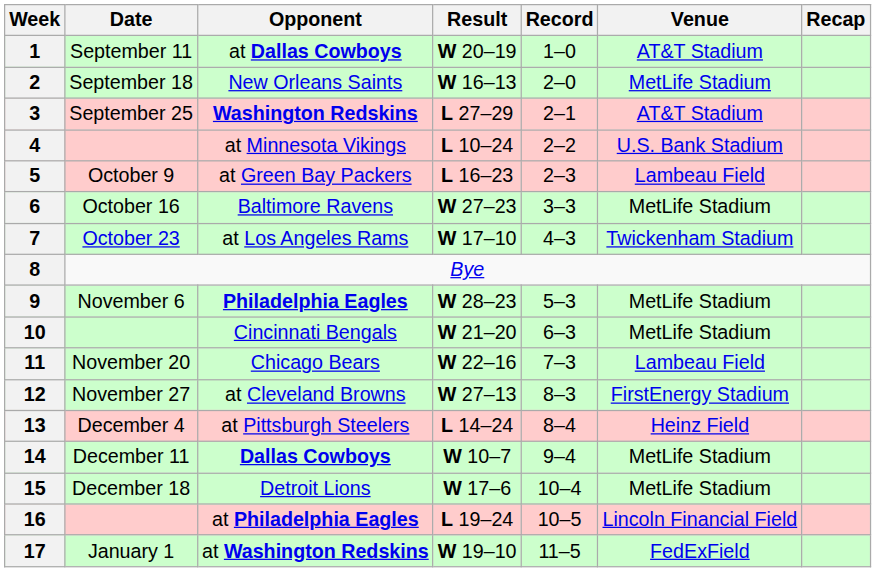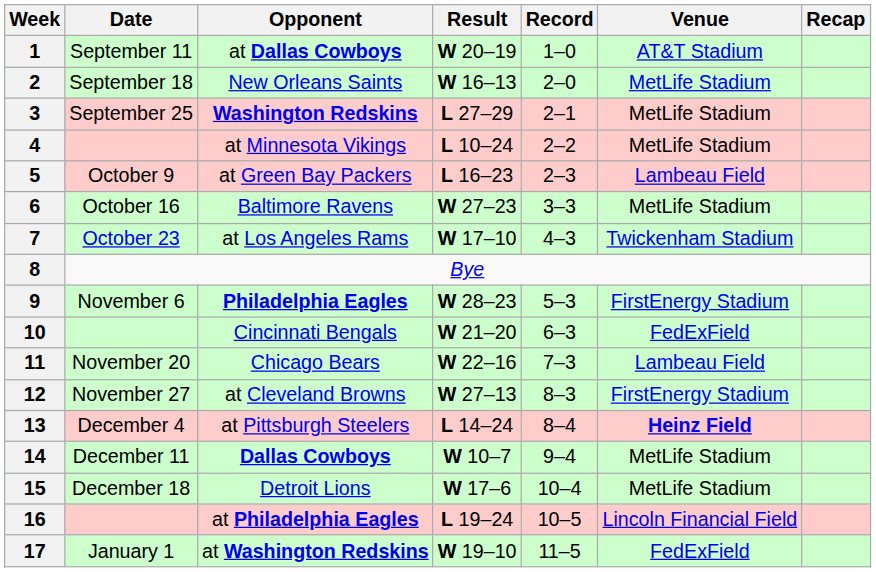(700, 113) AT&T Stadium -> (700, 113) MetLife Stadium
(700, 144) U.S. Bank Stadium -> (700, 144) MetLife Stadium
(700, 301) MetLife Stadium -> (700, 301) FirstEnergy Stadium
(700, 332) MetLife Stadium -> (700, 332) FedExField
(700, 425) normal -> (700, 425) bold
